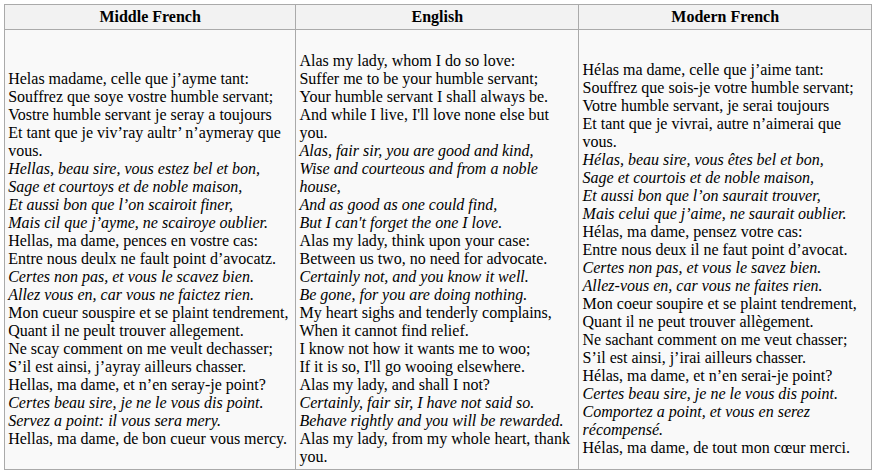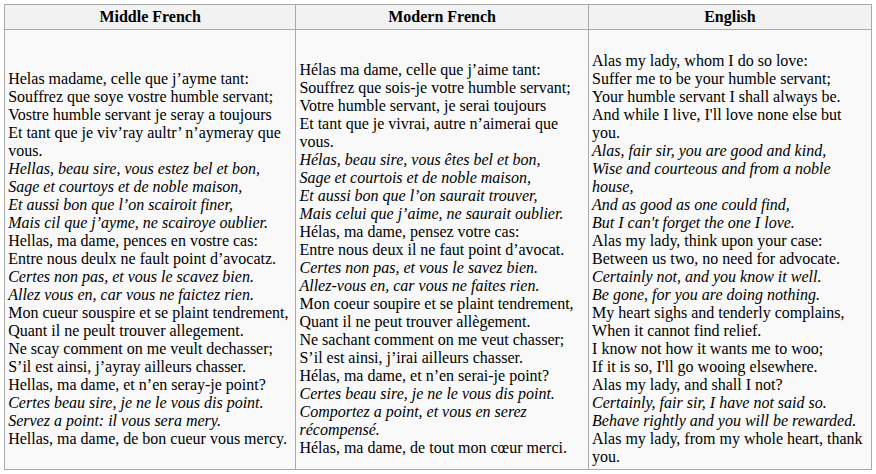columns swapped: (725, 17) <-> (437, 17)
